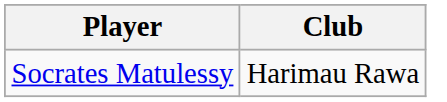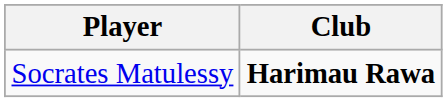(333, 72) normal -> (341, 72) bold
